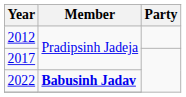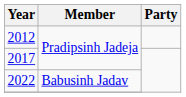(89, 80) bold -> (85, 80) normal
